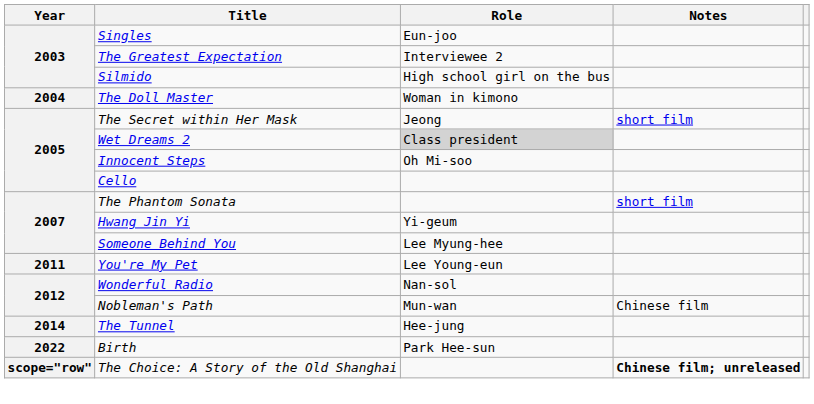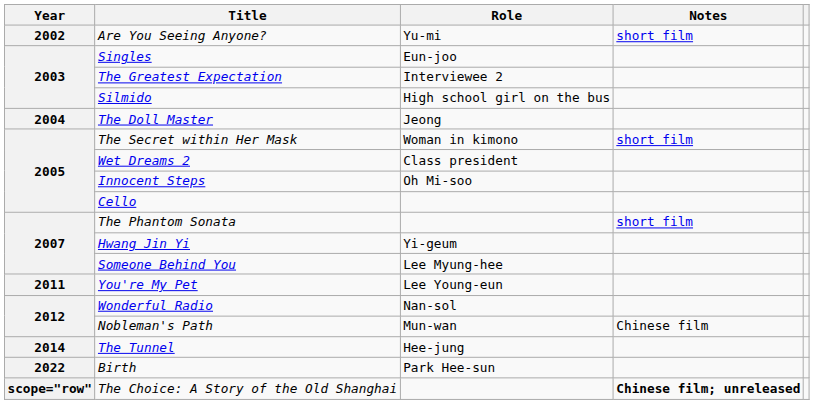+ row: (182, 36)
(461, 98) Woman in kimono -> (422, 119) Jeong
(422, 119) Jeong -> (461, 139) Woman in kimono
(461, 139) lightgrey background -> (461, 160) no background
